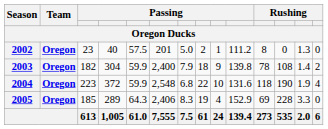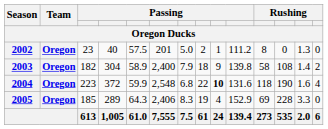(138, 67) 59.9 -> (138, 67) 58.9
(264, 67) 78 -> (264, 67) 58
(218, 83) normal -> (218, 83) bold
(304, 83) 1.9 -> (304, 83) 1.6
